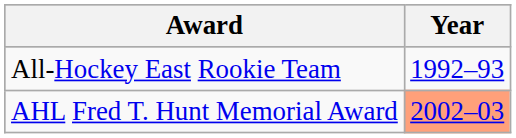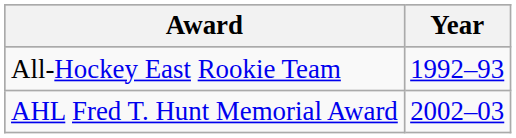(457, 111) lightsalmon background -> (457, 111) no background
